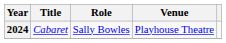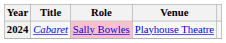(101, 30) no background -> (101, 30) pink background
